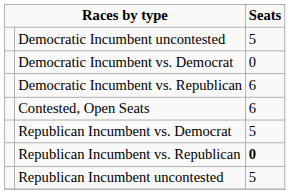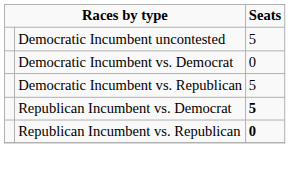(253, 85) 6 -> (253, 85) 5
- row: (84, 108)
(253, 131) normal -> (253, 108) bold
- row: (121, 177)
